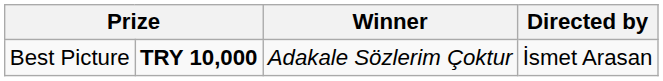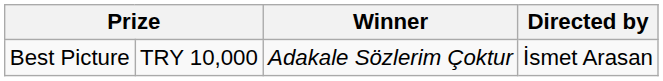(199, 57) bold -> (199, 57) normal
